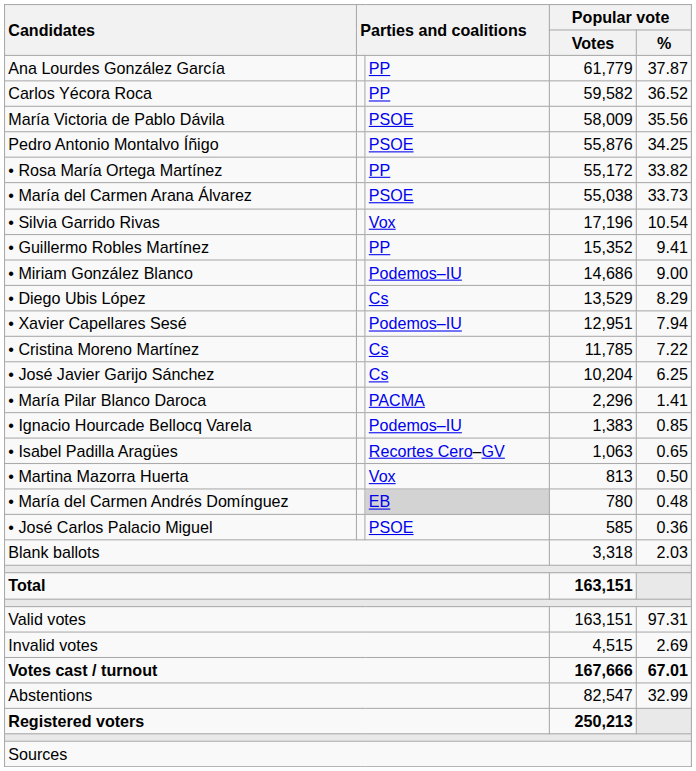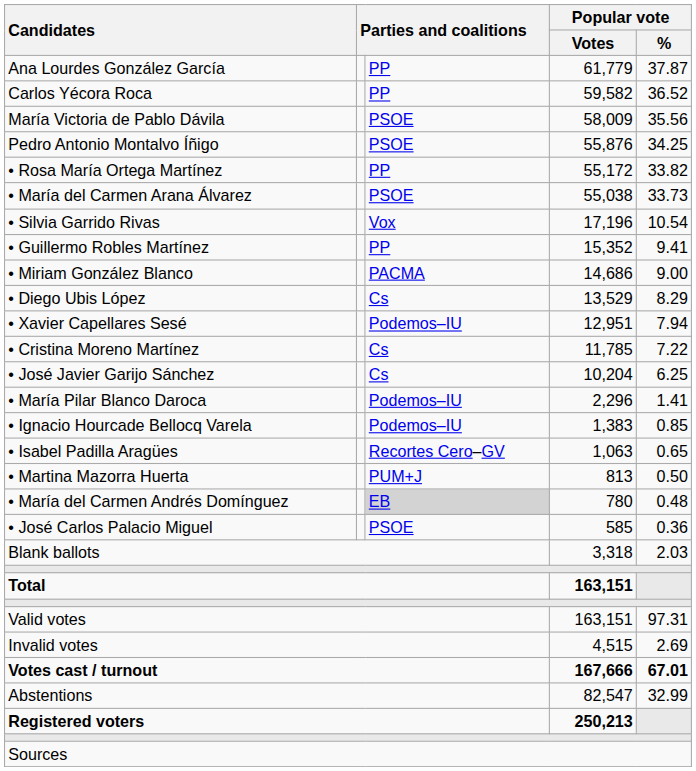(415, 273) Podemos–IU -> (397, 273) PACMA
(397, 400) PACMA -> (415, 400) Podemos–IU
(382, 477) Vox -> (395, 477) PUM+J
